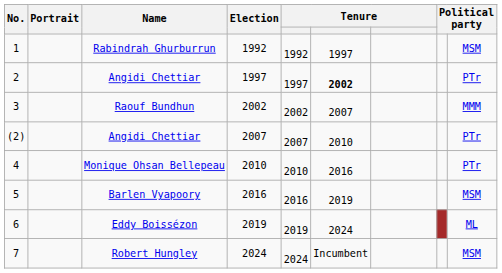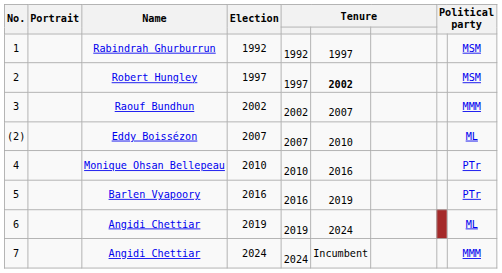(154, 77) Angidi Chettiar -> (154, 77) Robert Hungley
(472, 77) PTr -> (472, 77) MSM
(154, 136) Angidi Chettiar -> (154, 136) Eddy Boissézon
(472, 136) PTr -> (472, 136) ML
(472, 194) MSM -> (472, 194) PTr
(154, 224) Eddy Boissézon -> (154, 224) Angidi Chettiar
(154, 253) Robert Hungley -> (154, 253) Angidi Chettiar
(472, 253) MSM -> (472, 253) MMM
